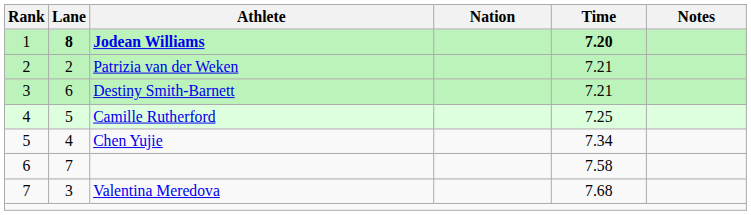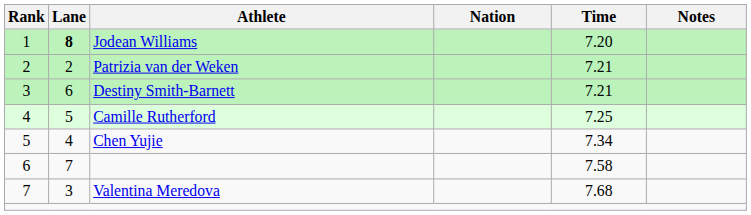(149, 41) bold -> (145, 41) normal
(599, 41) bold -> (599, 41) normal
